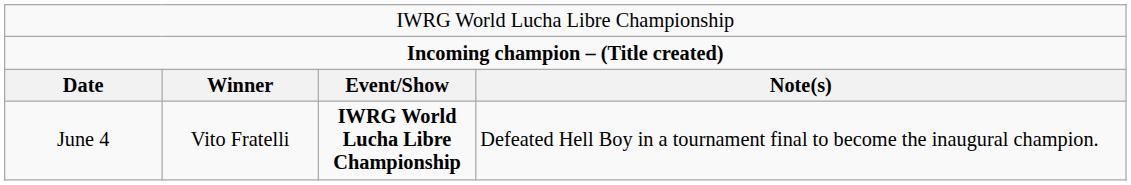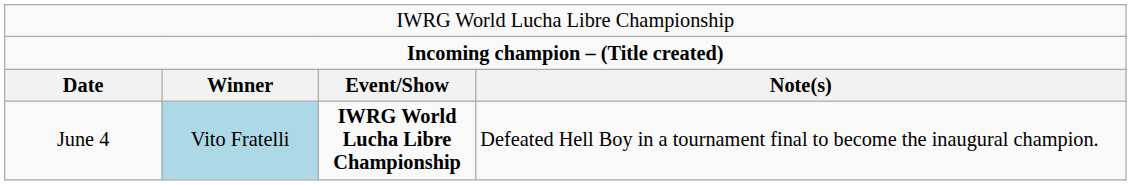(240, 140) no background -> (240, 140) lightblue background
